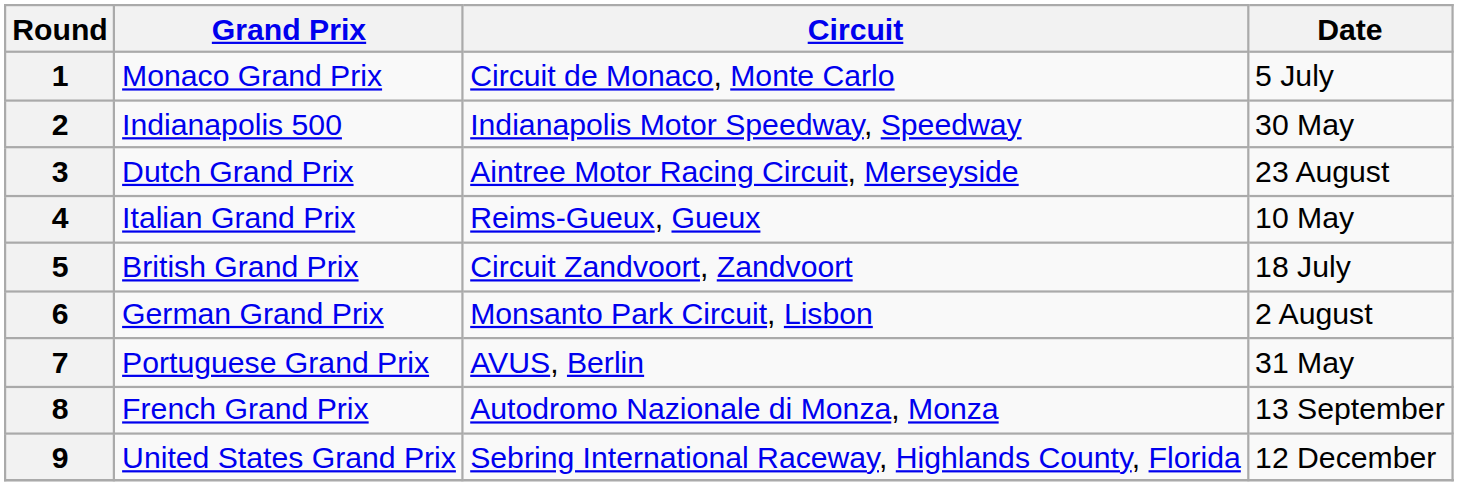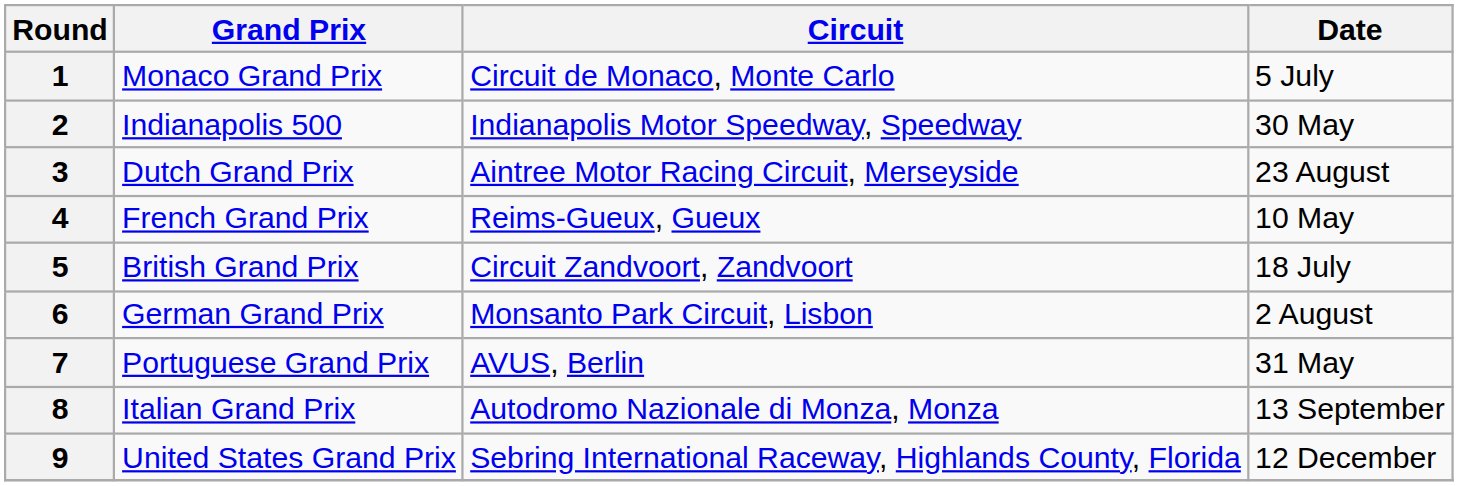(239, 219) Italian Grand Prix -> (245, 219) French Grand Prix
(245, 409) French Grand Prix -> (239, 409) Italian Grand Prix
